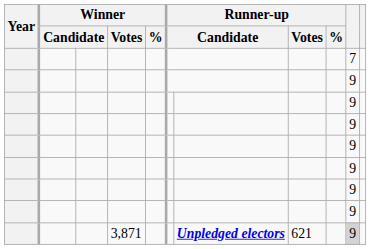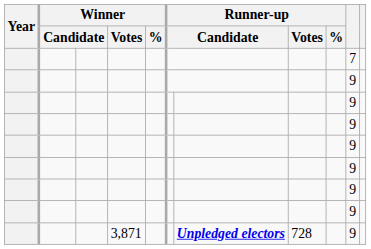(302, 233) 621 -> (302, 233) 728
(353, 233) lightgrey background -> (353, 233) no background
